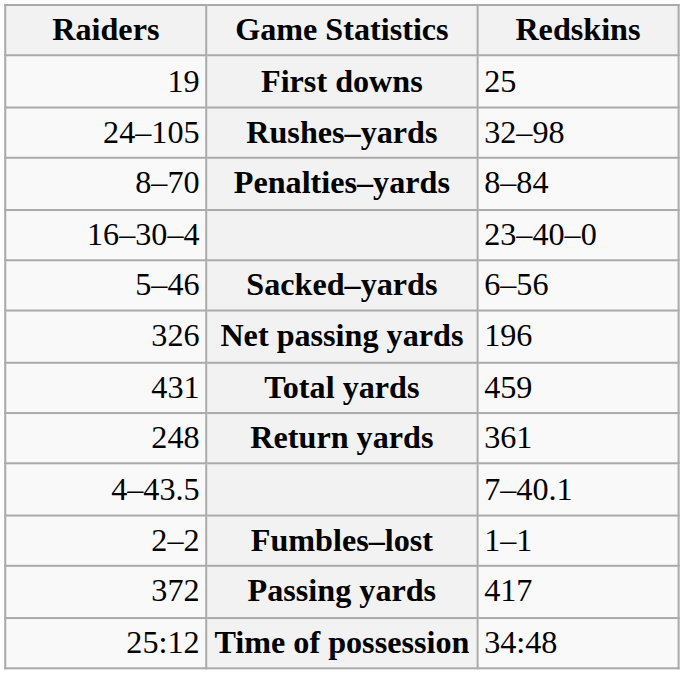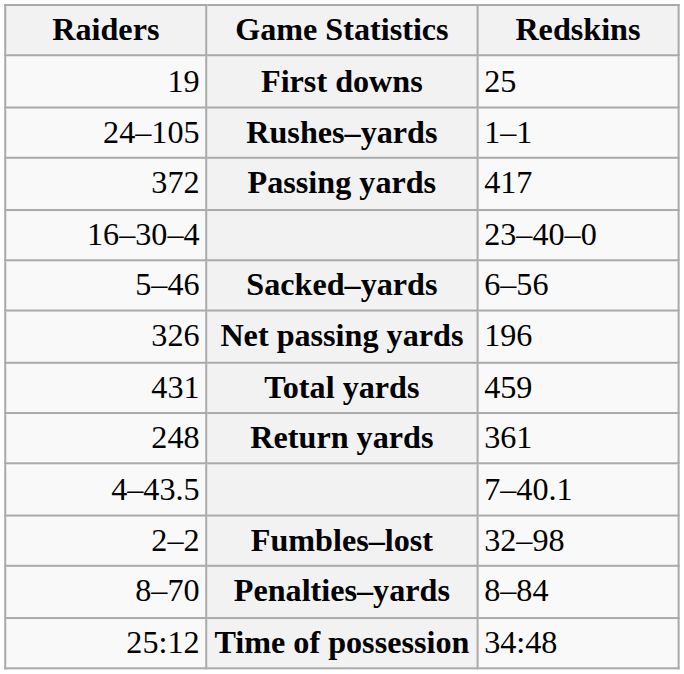(524, 132) 32–98 -> (508, 132) 1–1
rows swapped: (175, 591) <-> (167, 183)
(508, 540) 1–1 -> (524, 540) 32–98
